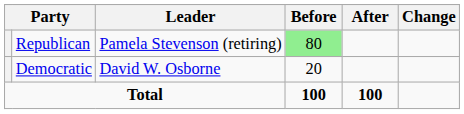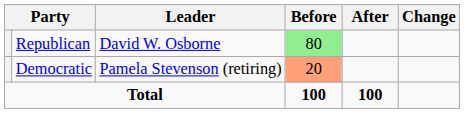(191, 43) Pamela Stevenson (retiring) -> (160, 43) David W. Osborne
(160, 69) David W. Osborne -> (191, 69) Pamela Stevenson (retiring)
(314, 69) no background -> (314, 69) lightsalmon background
